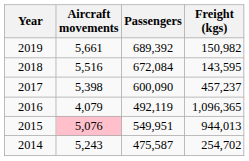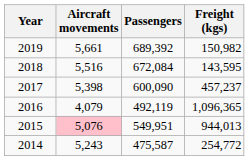(221, 145) 254,702 -> (221, 145) 254,772
